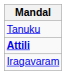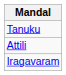(18, 45) bold -> (17, 45) normal
